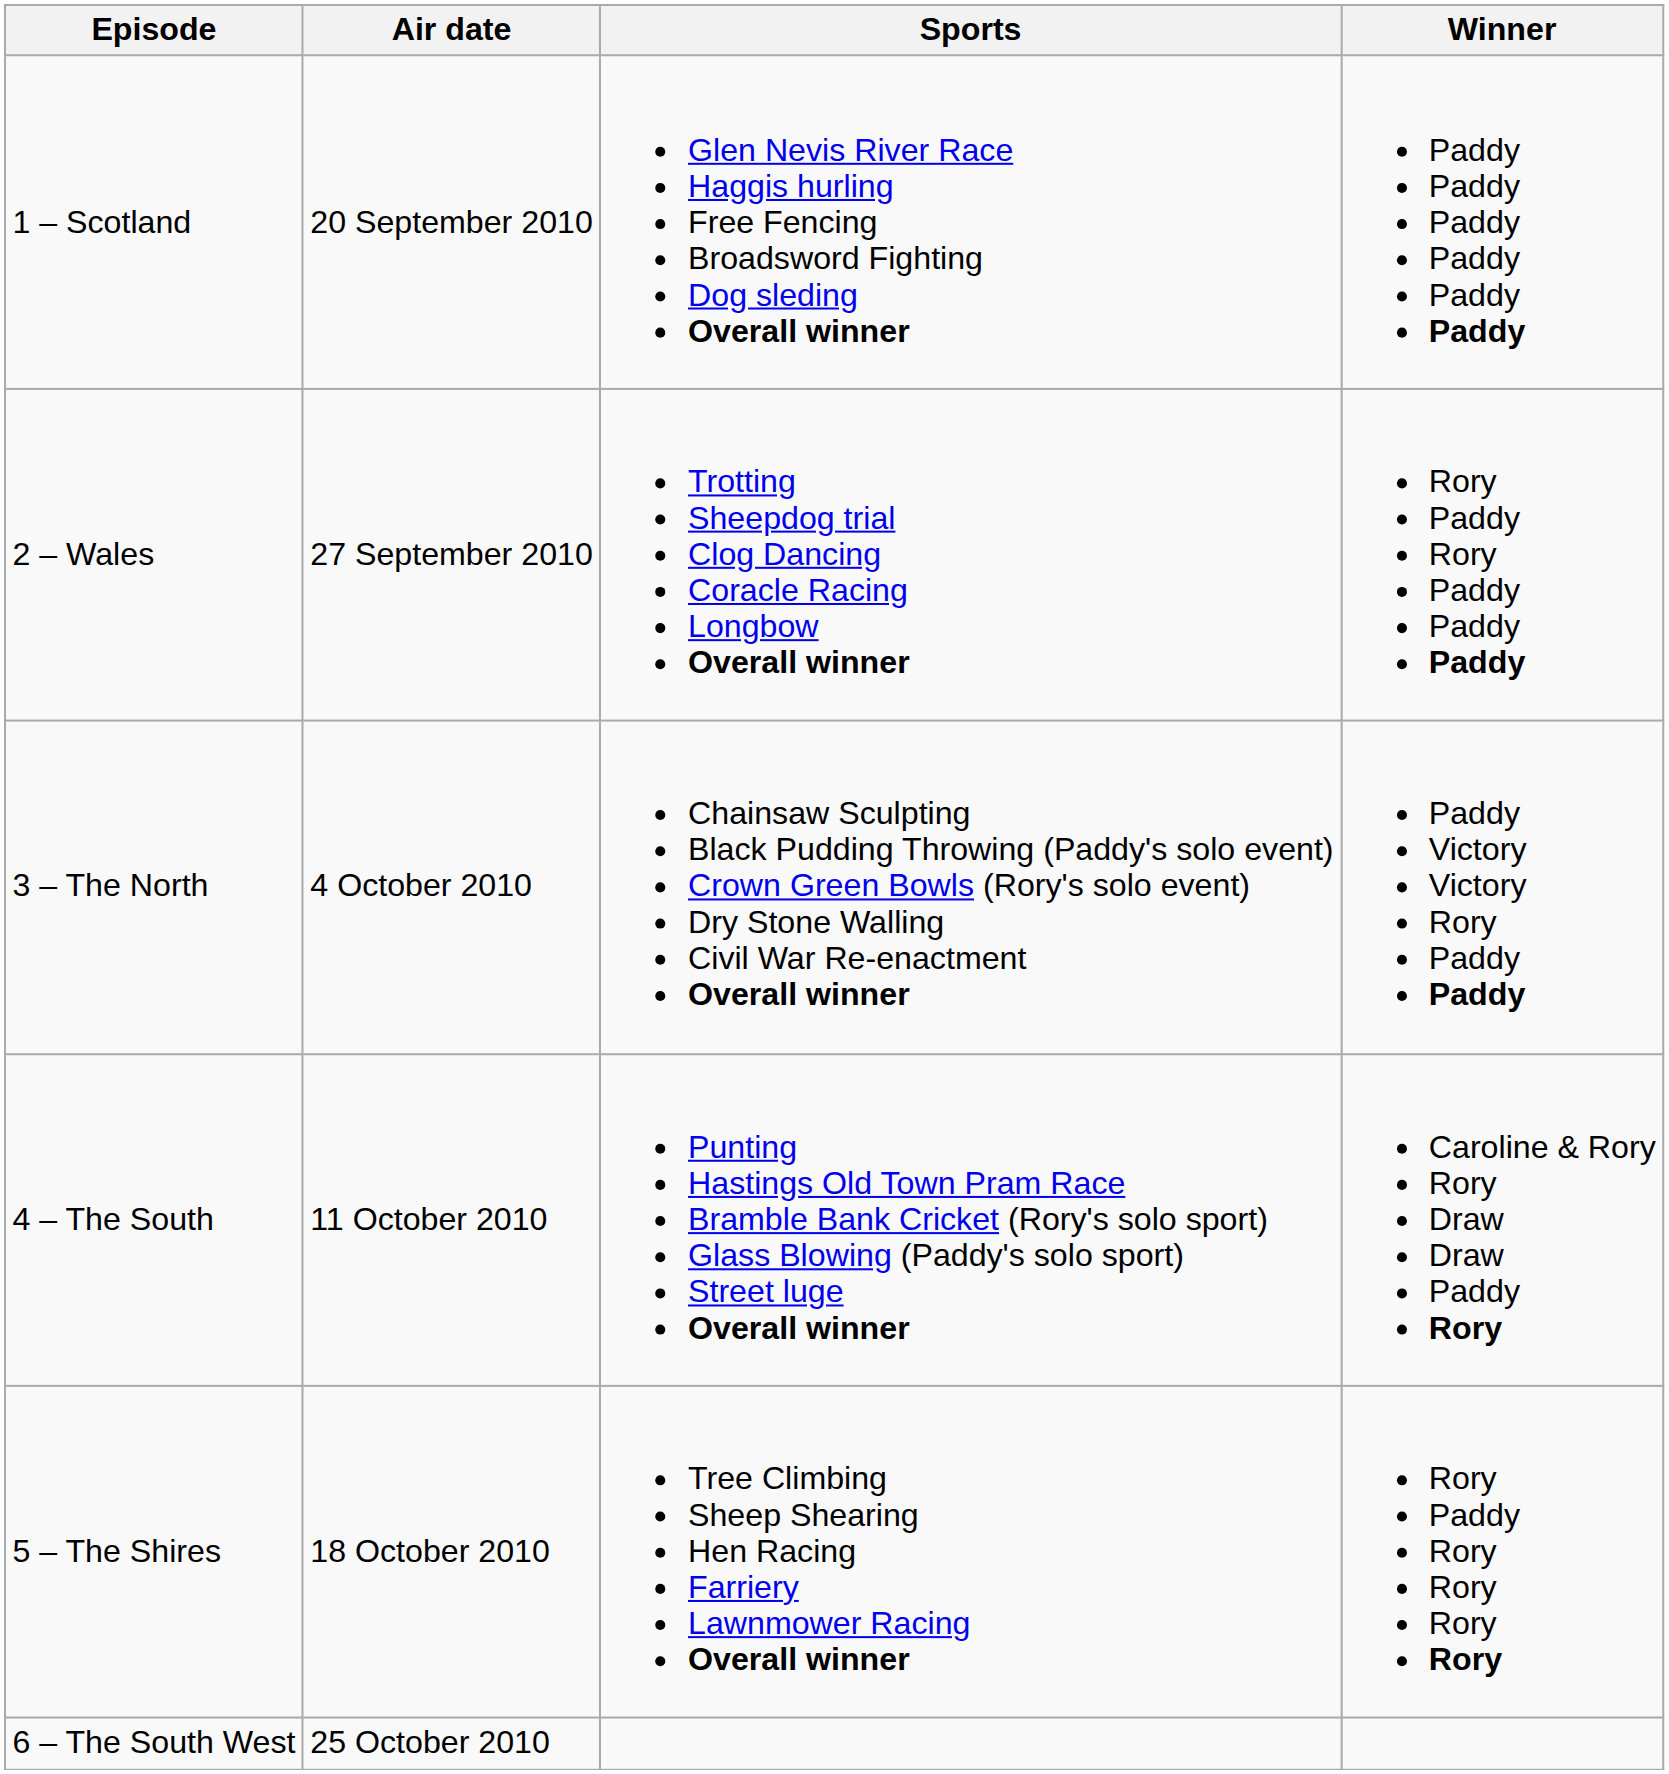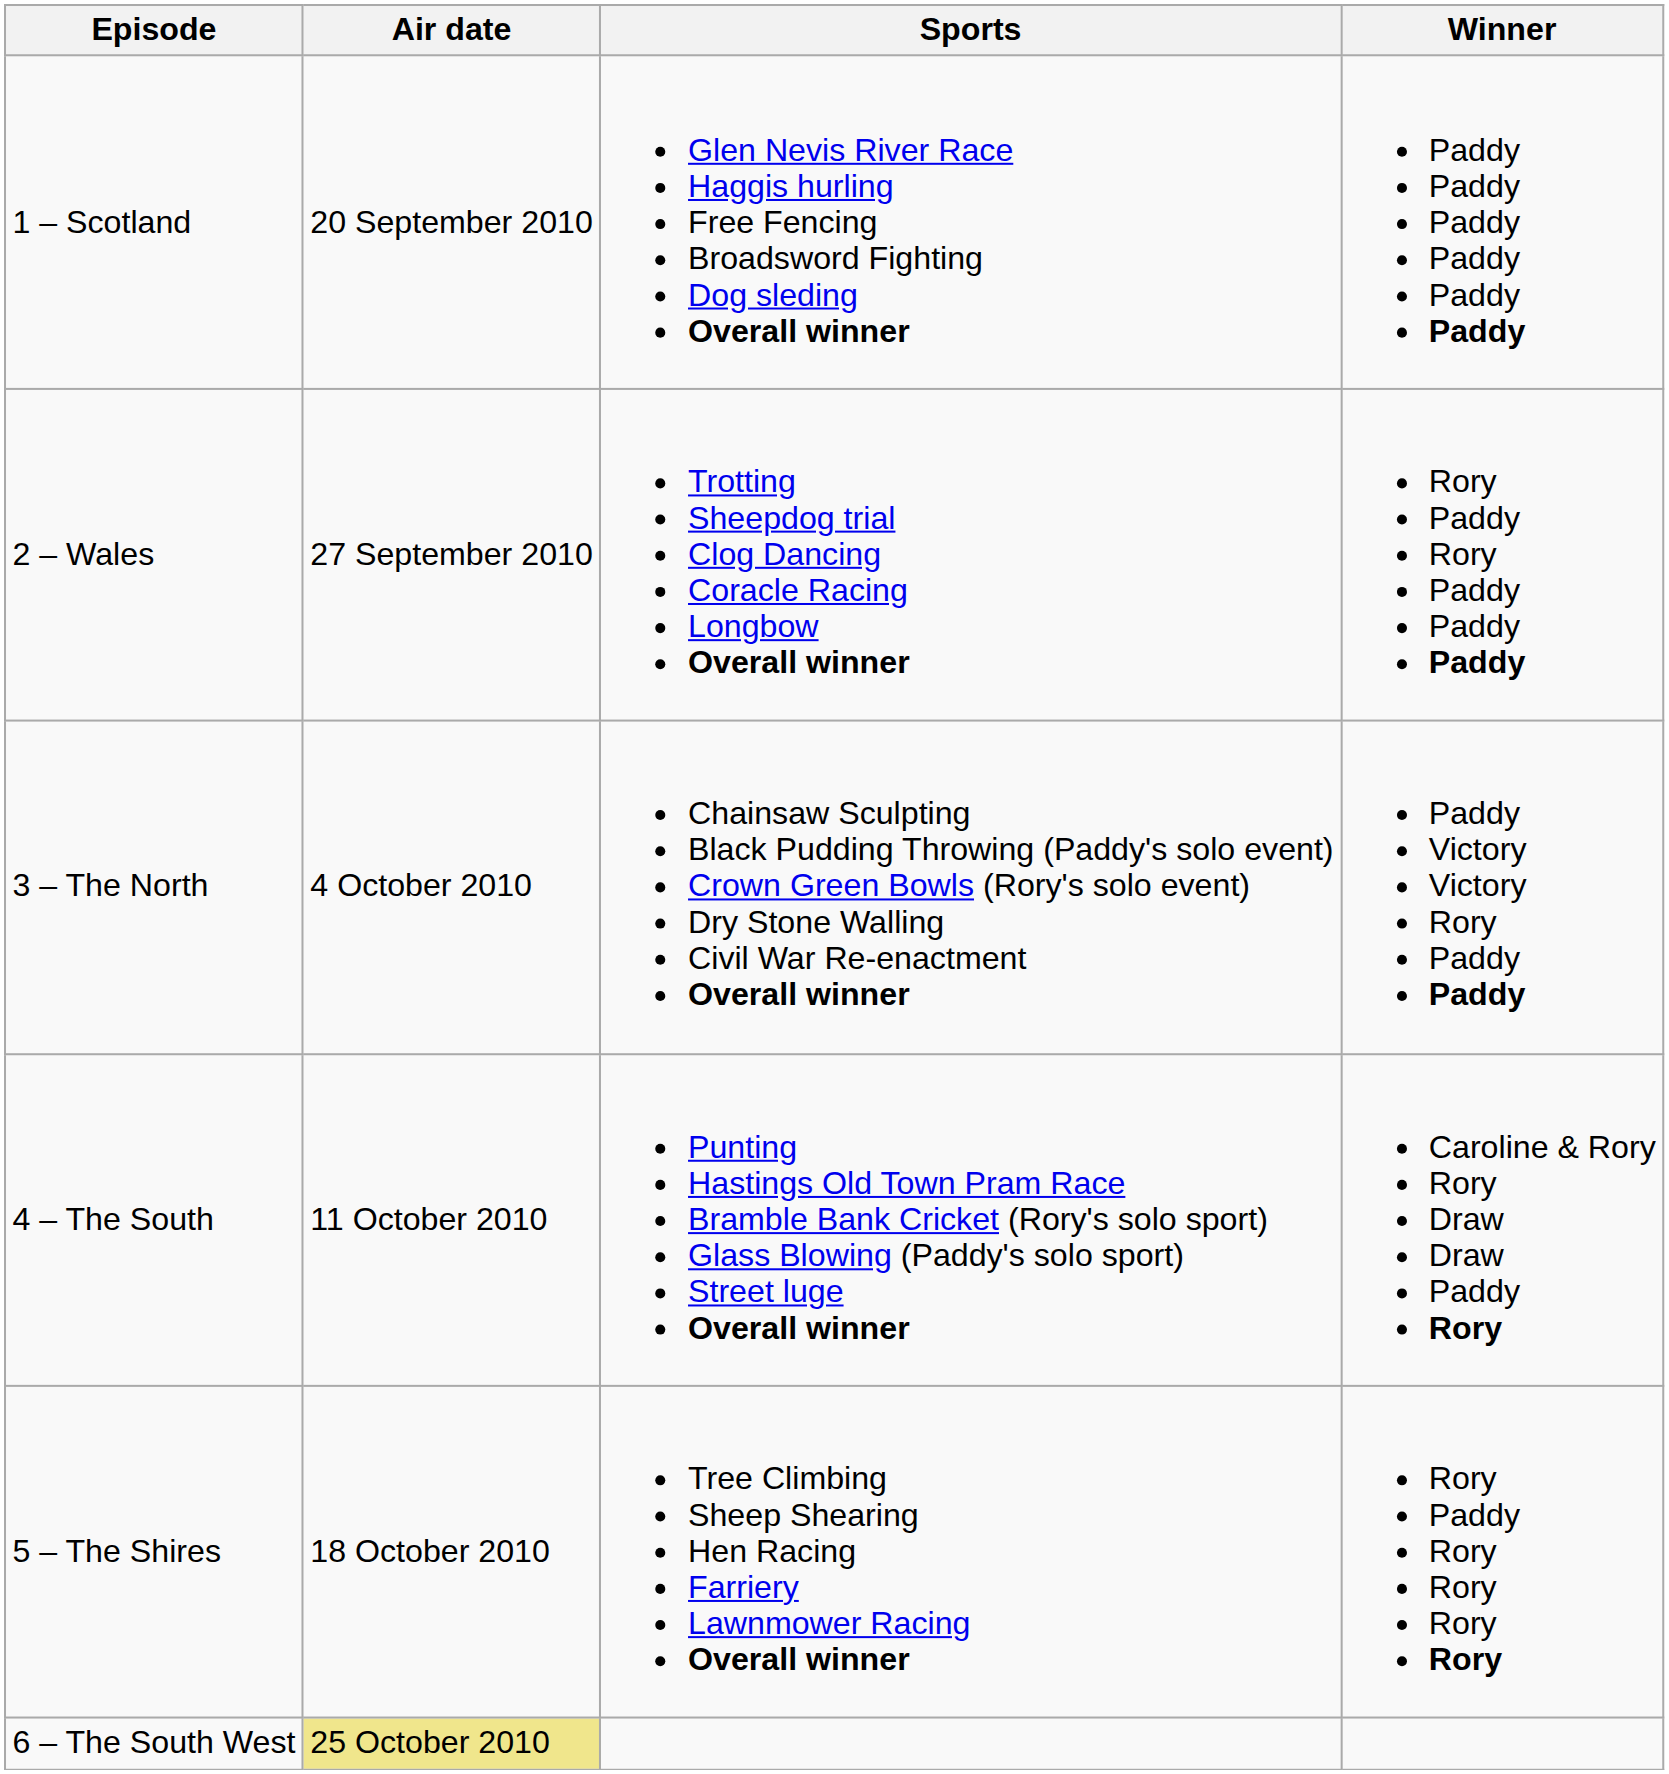(430, 1743) no background -> (430, 1743) khaki background
